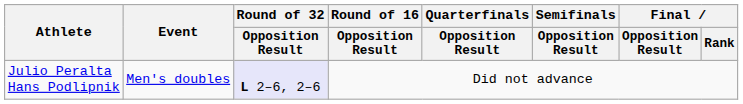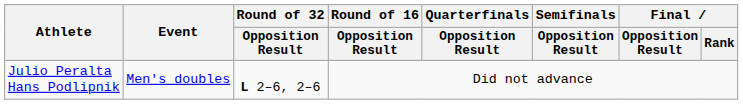(281, 87) lavender background -> (281, 87) no background
